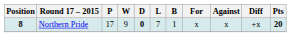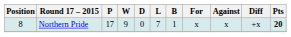(21, 24) bold -> (21, 24) normal
(142, 24) bold -> (142, 24) normal
